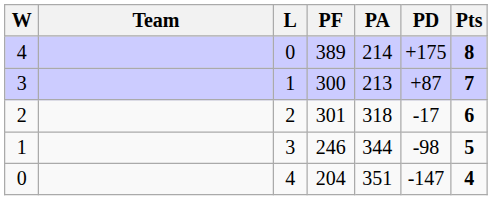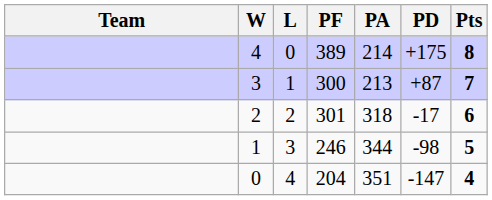columns swapped: (156, 20) <-> (22, 20)
